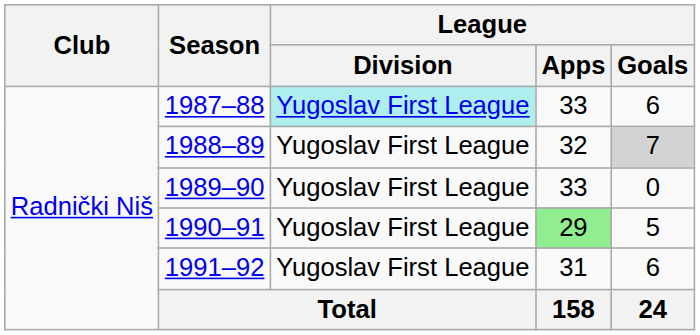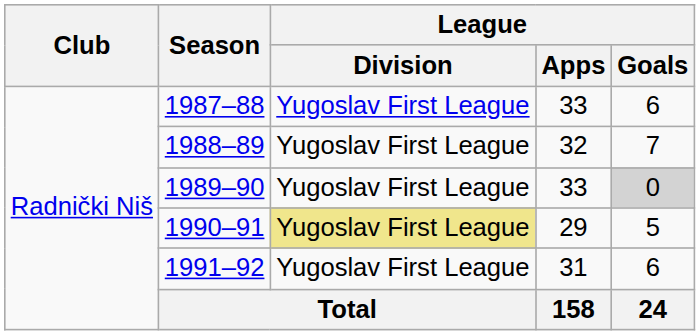(403, 106) paleturquoise background -> (403, 106) no background
(653, 146) lightgrey background -> (653, 146) no background
(653, 187) no background -> (653, 187) lightgrey background
(403, 227) no background -> (403, 227) khaki background
(573, 227) lightgreen background -> (573, 227) no background
